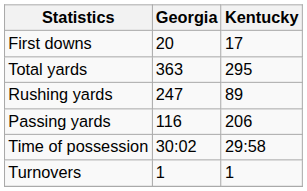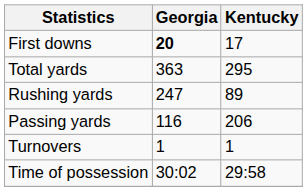(165, 43) normal -> (165, 43) bold
rows swapped: (45, 173) <-> (78, 147)
